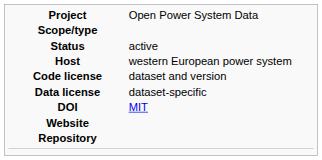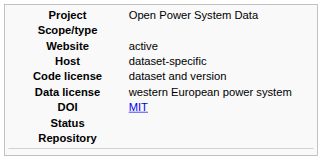(68, 46) Status -> (68, 46) Website
(210, 61) western European power system -> (168, 61) dataset-specific
(168, 92) dataset-specific -> (210, 92) western European power system
(68, 123) Website -> (68, 123) Status
